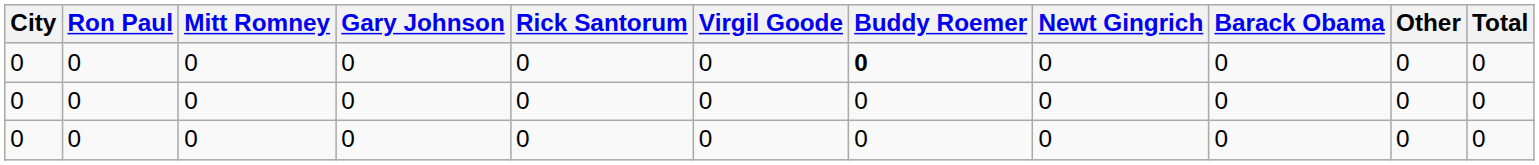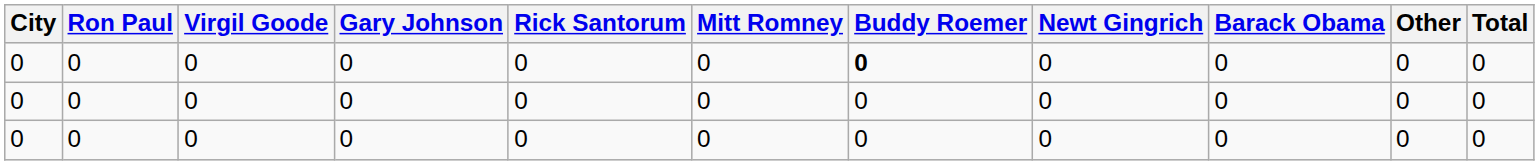columns swapped: (257, 23) <-> (771, 23)
